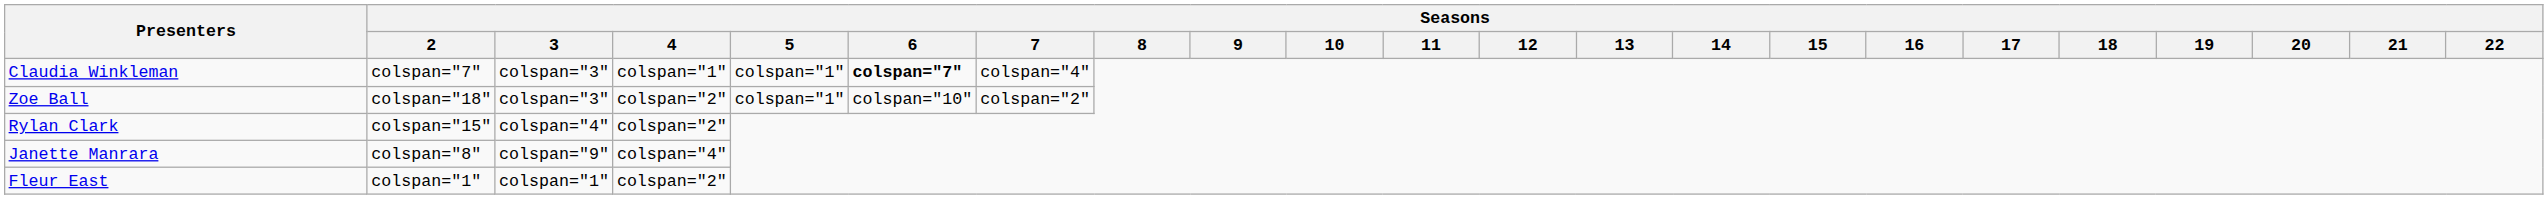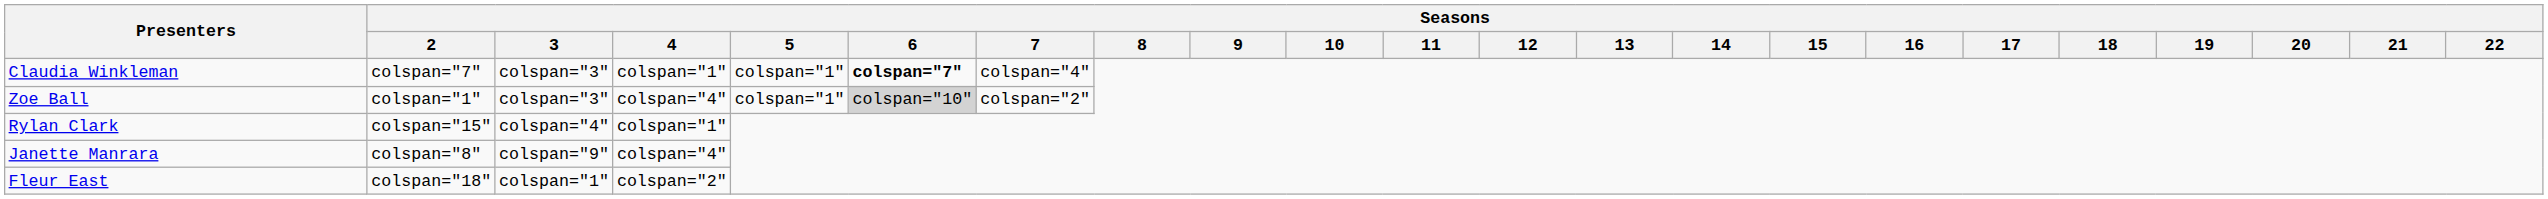(431, 100) colspan="18" -> (426, 100) colspan="1"
(672, 100) colspan="2" -> (672, 100) colspan="4"
(912, 100) no background -> (912, 100) lightgrey background
(672, 127) colspan="2" -> (672, 127) colspan="1"
(426, 181) colspan="1" -> (431, 181) colspan="18"
